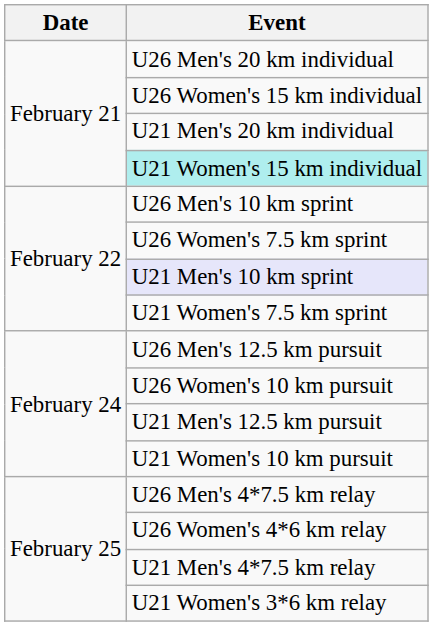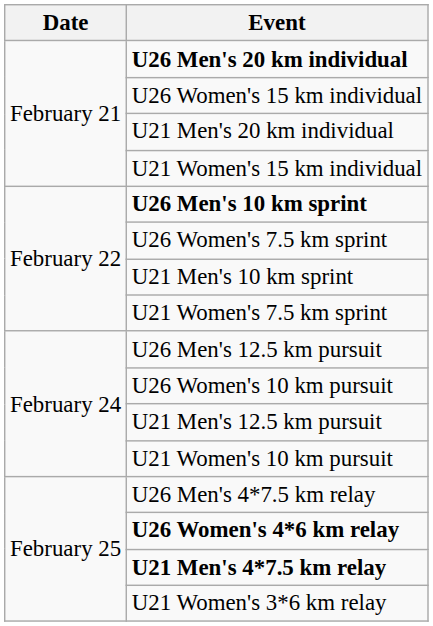(263, 58) normal -> (270, 58) bold
(277, 167) paleturquoise background -> (277, 167) no background
(242, 204) normal -> (249, 204) bold
(242, 276) lavender background -> (242, 276) no background
(259, 530) normal -> (265, 530) bold
(254, 566) normal -> (259, 566) bold
